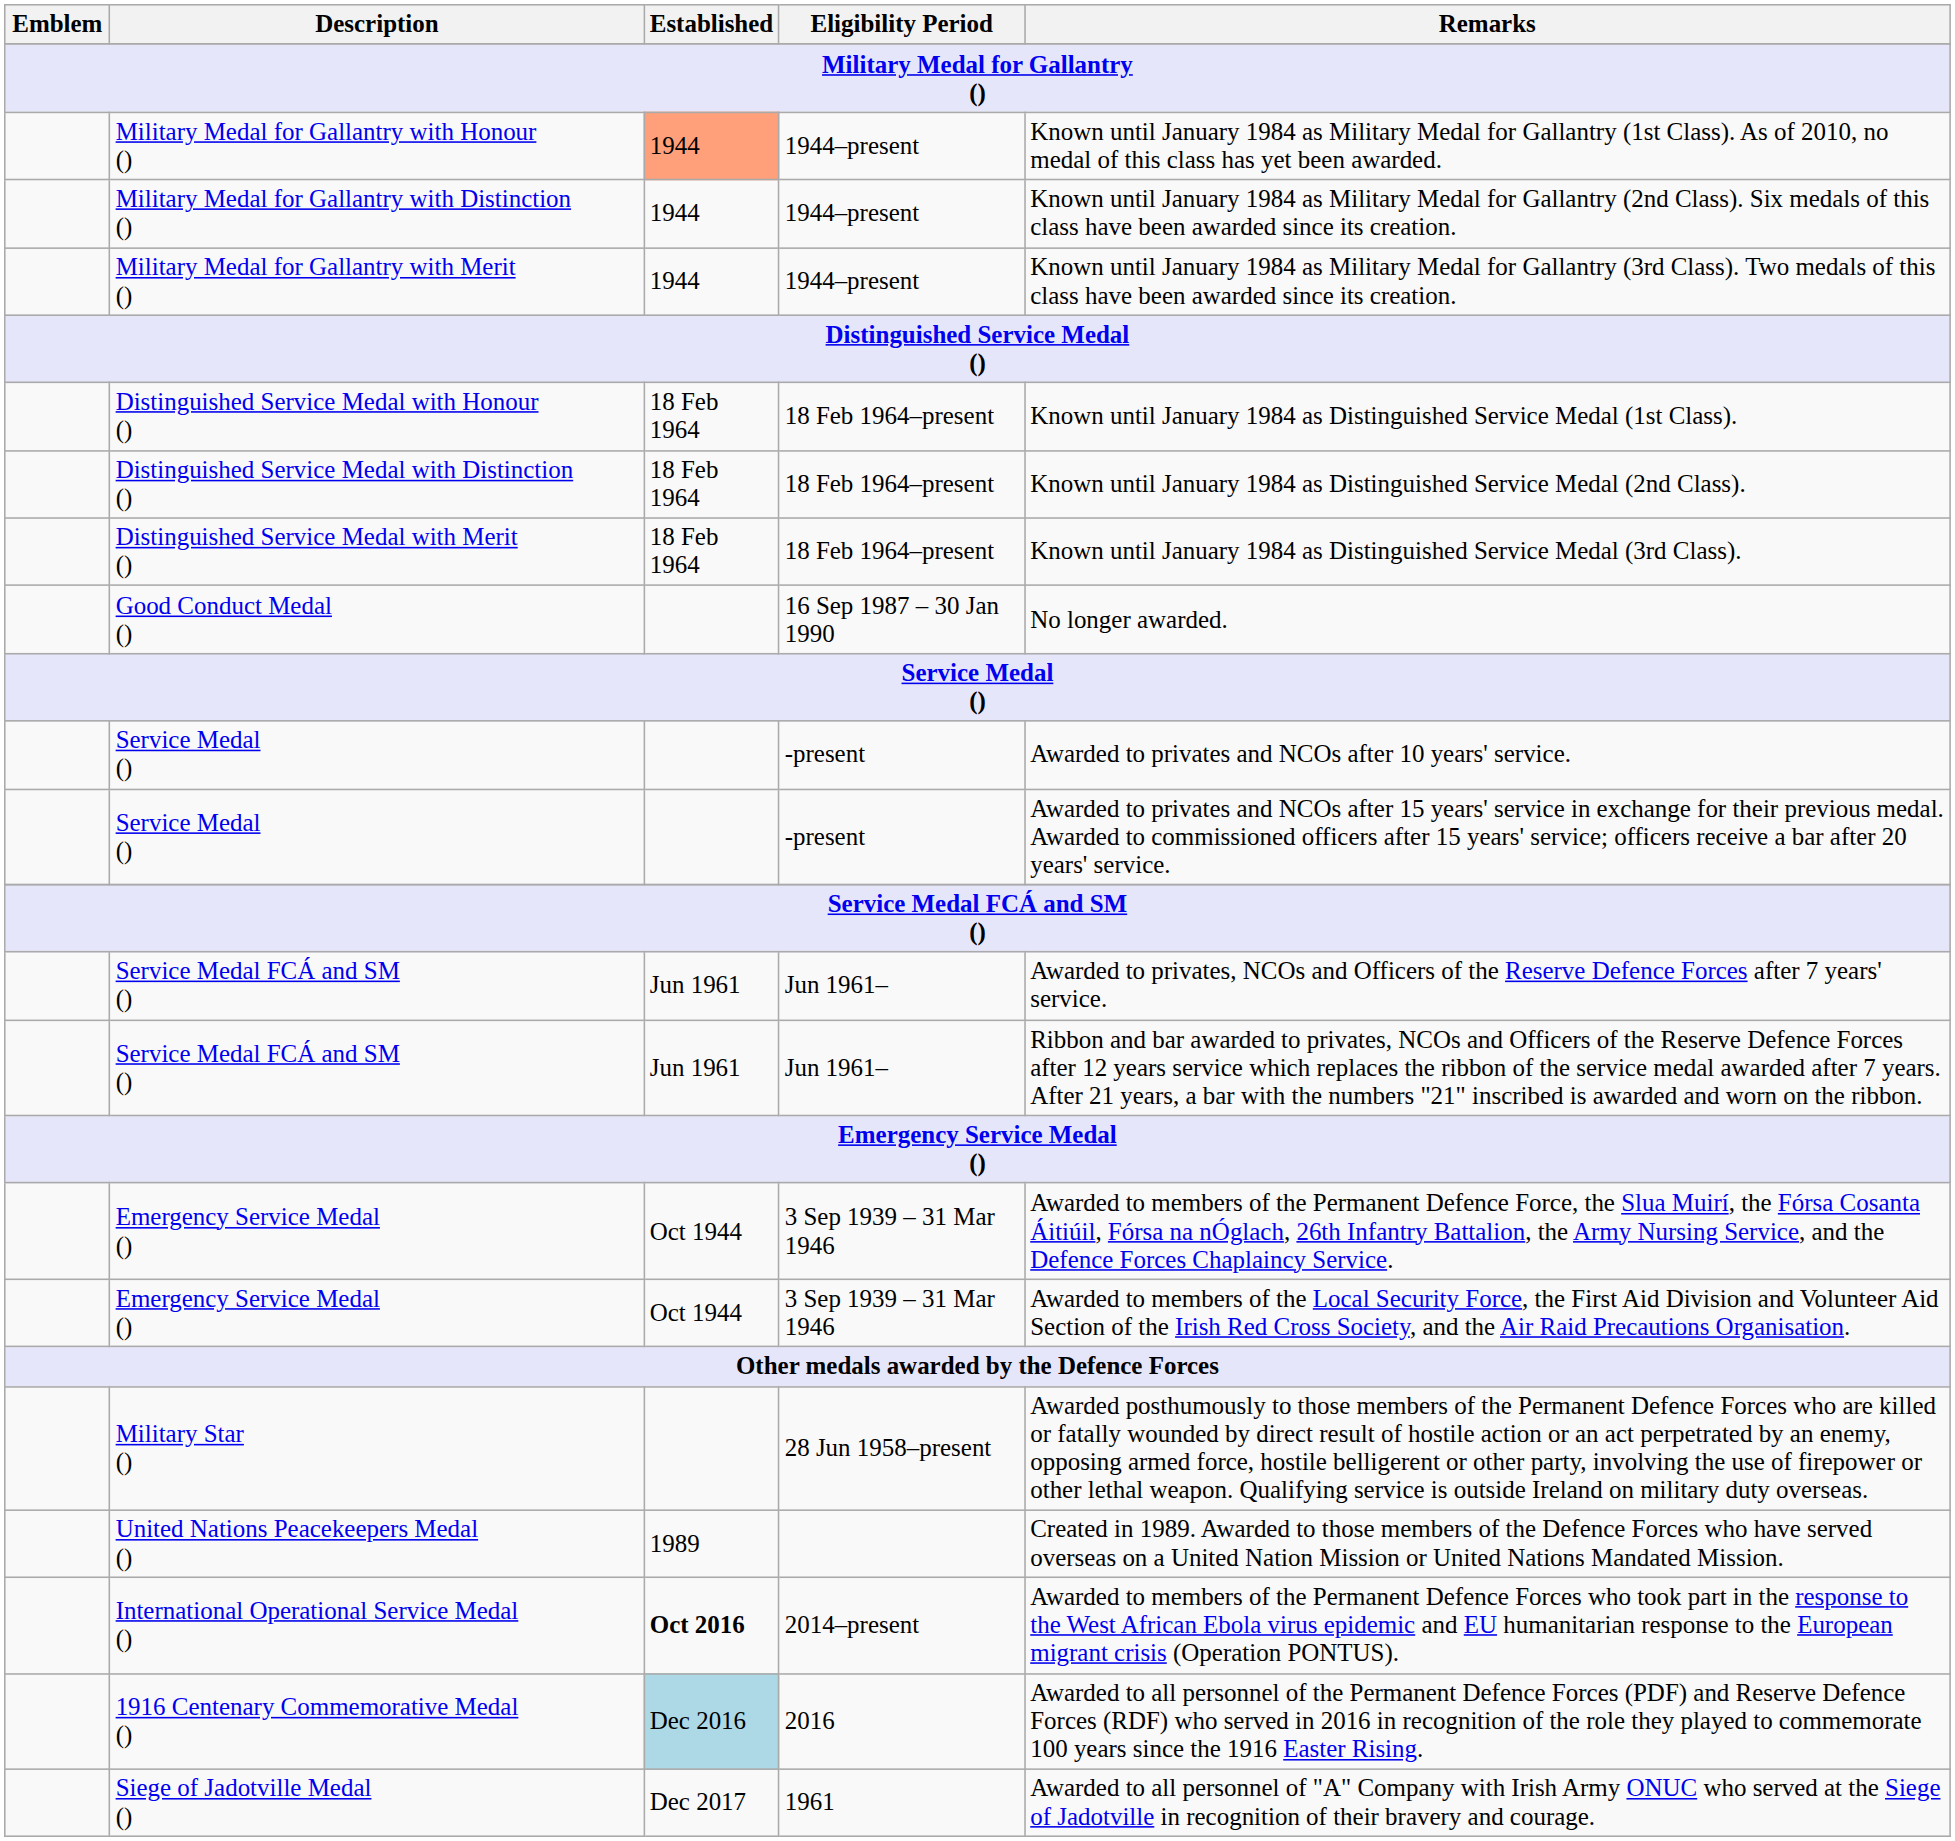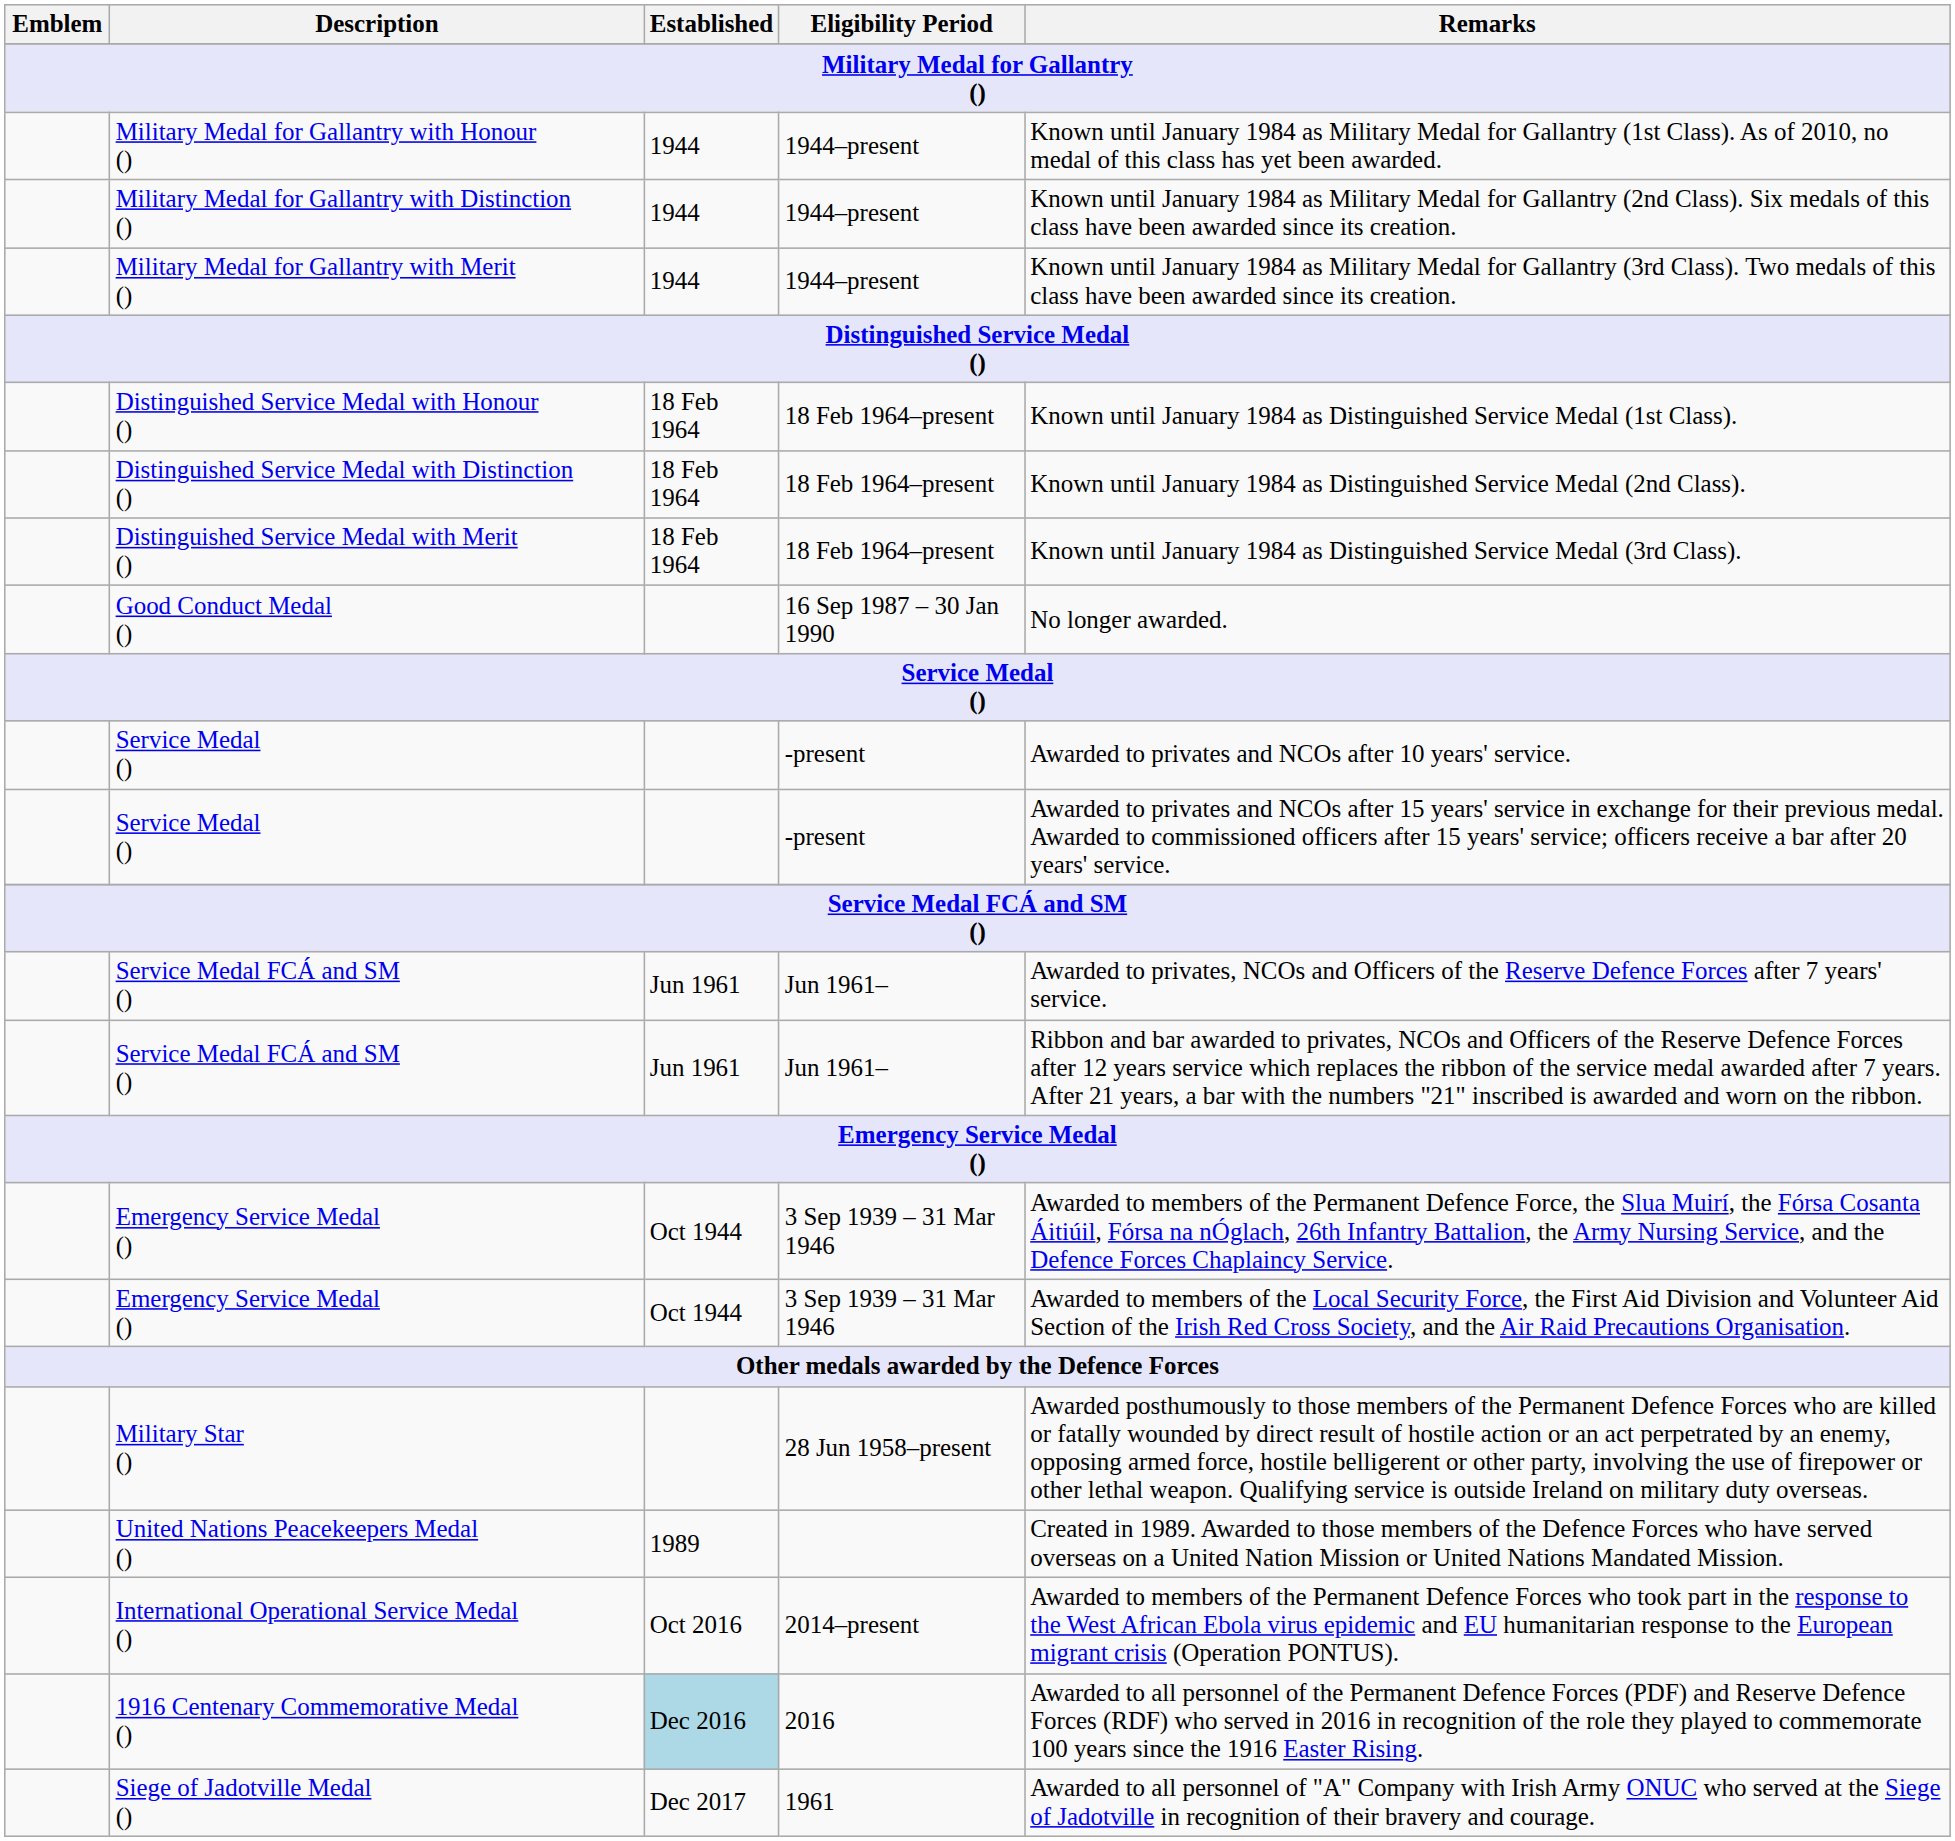(675, 145) lightsalmon background -> (675, 145) no background
(697, 1625) bold -> (696, 1625) normal
